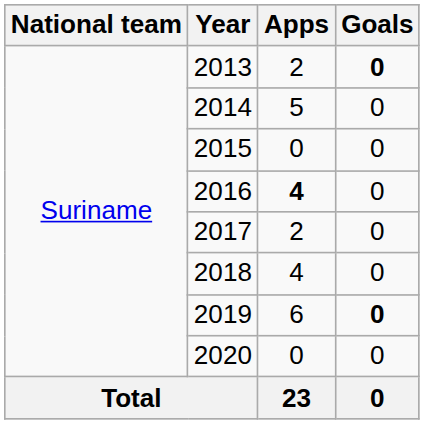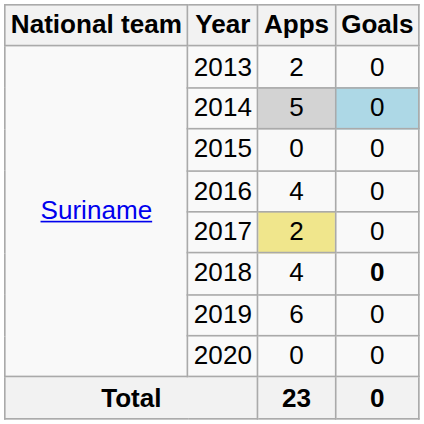(377, 66) bold -> (377, 66) normal
(297, 107) no background -> (297, 107) lightgrey background
(377, 107) no background -> (377, 107) lightblue background
(297, 190) bold -> (297, 190) normal
(297, 231) no background -> (297, 231) khaki background
(377, 273) normal -> (377, 273) bold
(377, 314) bold -> (377, 314) normal
